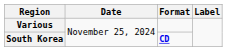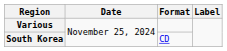(164, 39) bold -> (164, 39) normal
